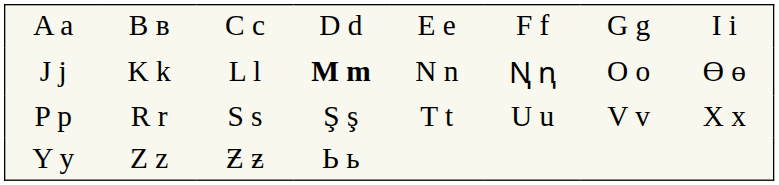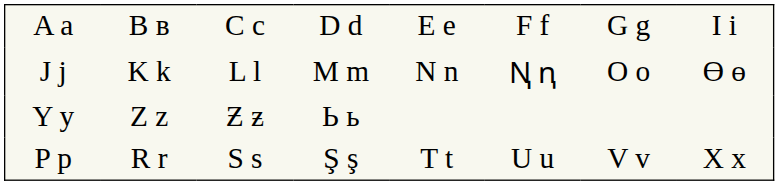(341, 71) bold -> (341, 71) normal
rows swapped: (53, 116) <-> (53, 158)
